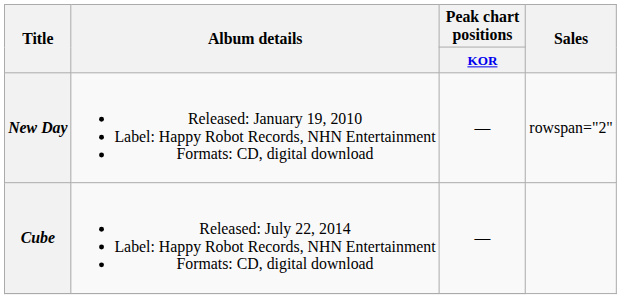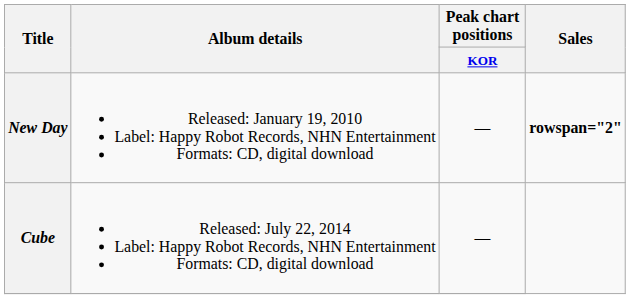(571, 127) normal -> (576, 127) bold
